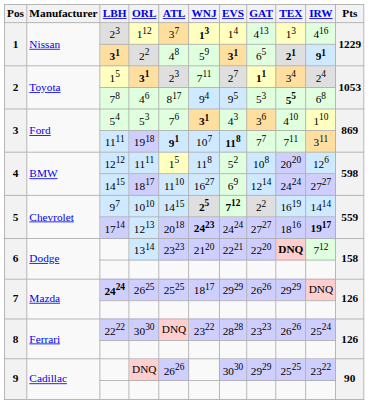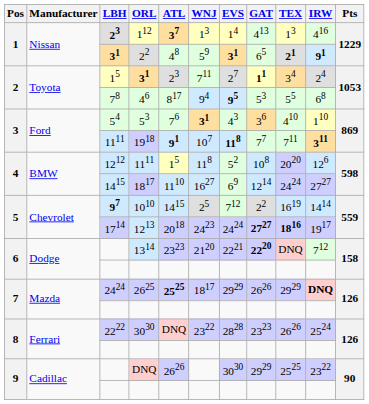(115, 33) normal -> (115, 33) bold
(174, 33) normal -> (174, 33) bold
(204, 33) bold -> (204, 33) normal
(233, 98) normal -> (233, 98) bold
(291, 98) bold -> (290, 98) normal
(321, 141) normal -> (321, 141) bold
(115, 205) normal -> (115, 205) bold
(204, 205) bold -> (204, 205) normal
(233, 205) bold -> (233, 205) normal
(204, 227) bold -> (204, 227) normal
(261, 227) normal -> (261, 227) bold
(291, 227) normal -> (290, 227) bold
(321, 227) bold -> (321, 227) normal
(261, 249) normal -> (261, 249) bold
(291, 249) bold -> (290, 249) normal
(115, 289) bold -> (115, 289) normal
(174, 289) normal -> (174, 289) bold
(321, 289) normal -> (321, 289) bold
